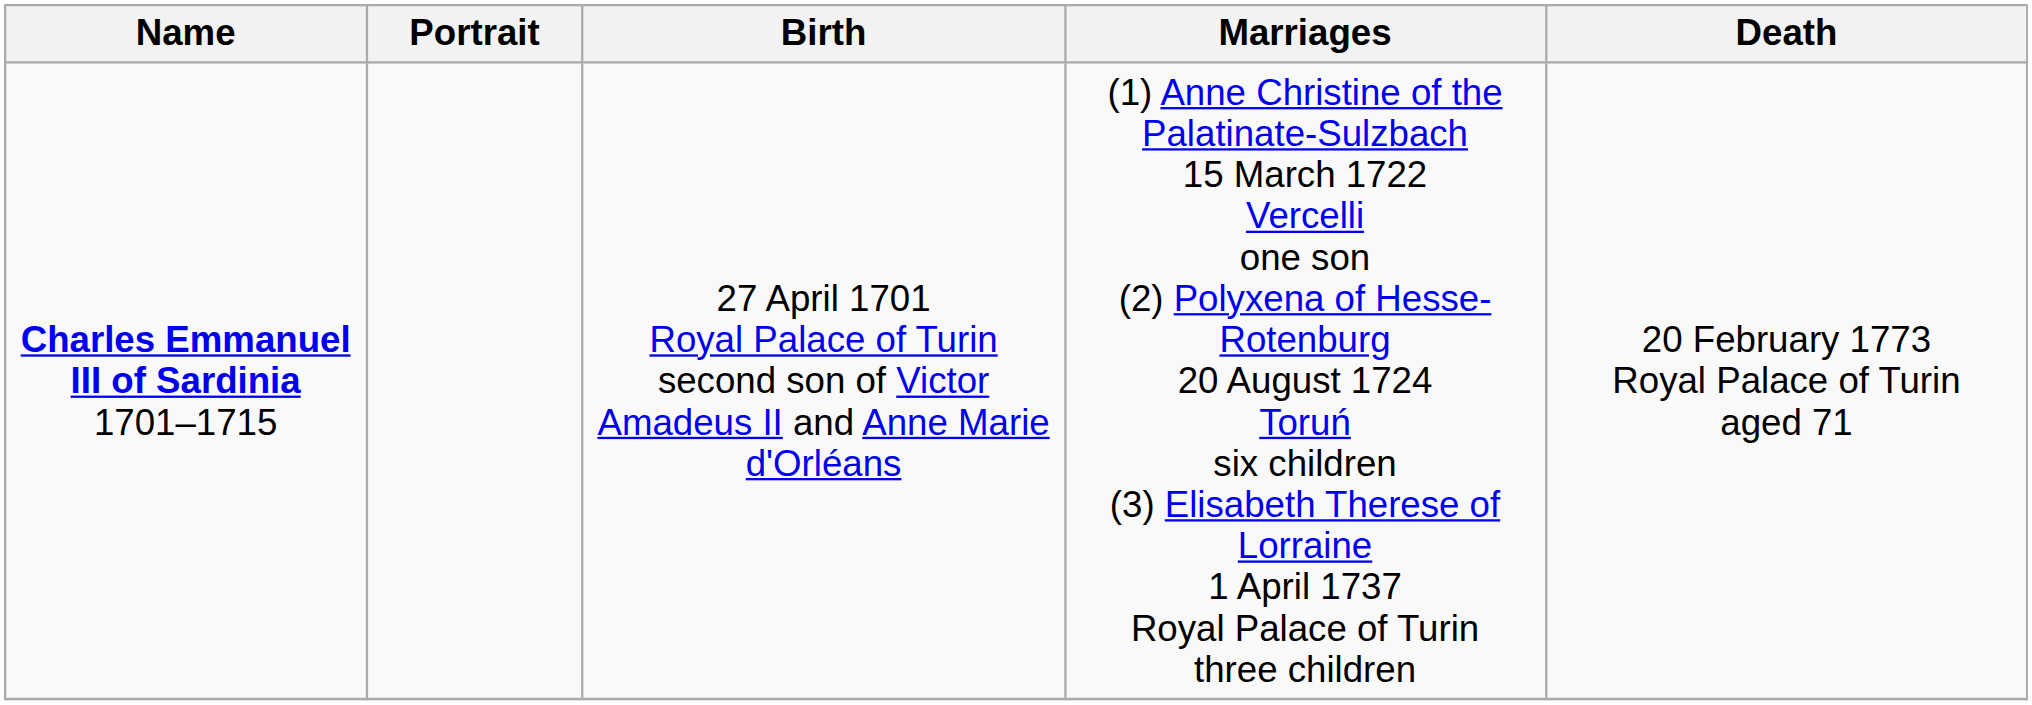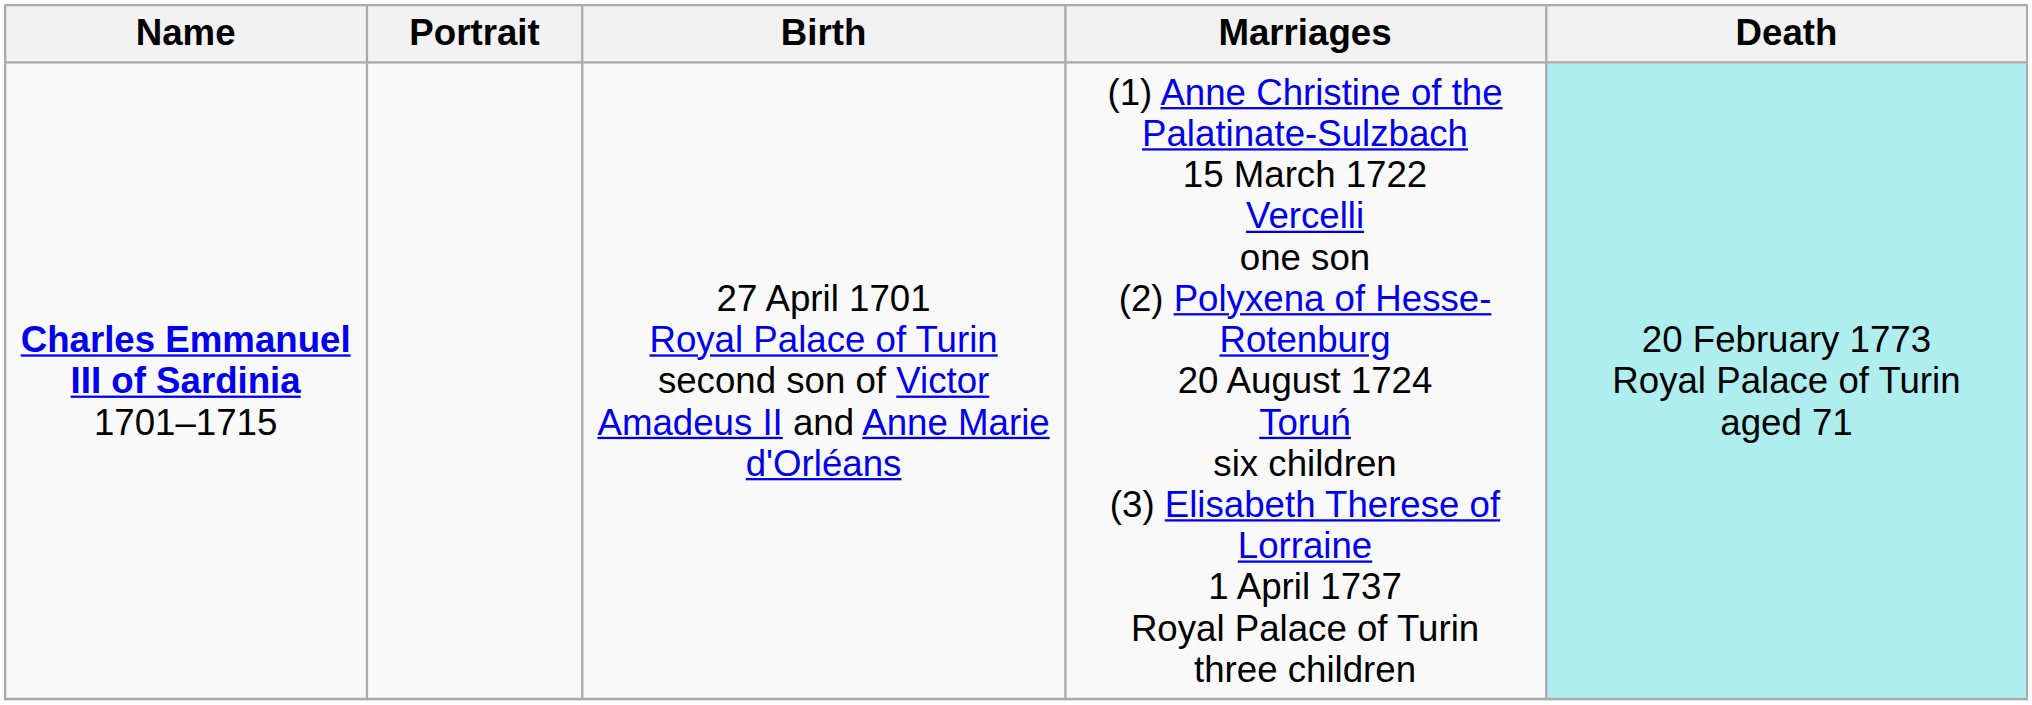(1786, 380) no background -> (1786, 380) paleturquoise background
